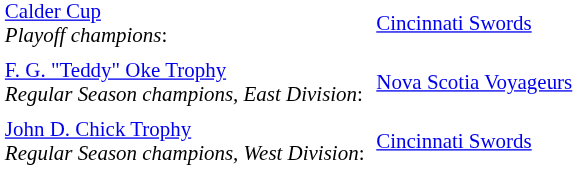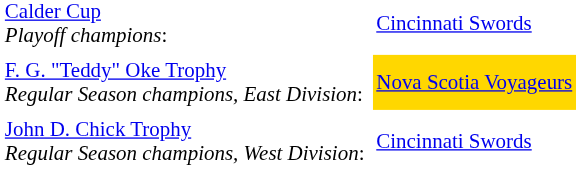(474, 82) no background -> (474, 82) gold background
